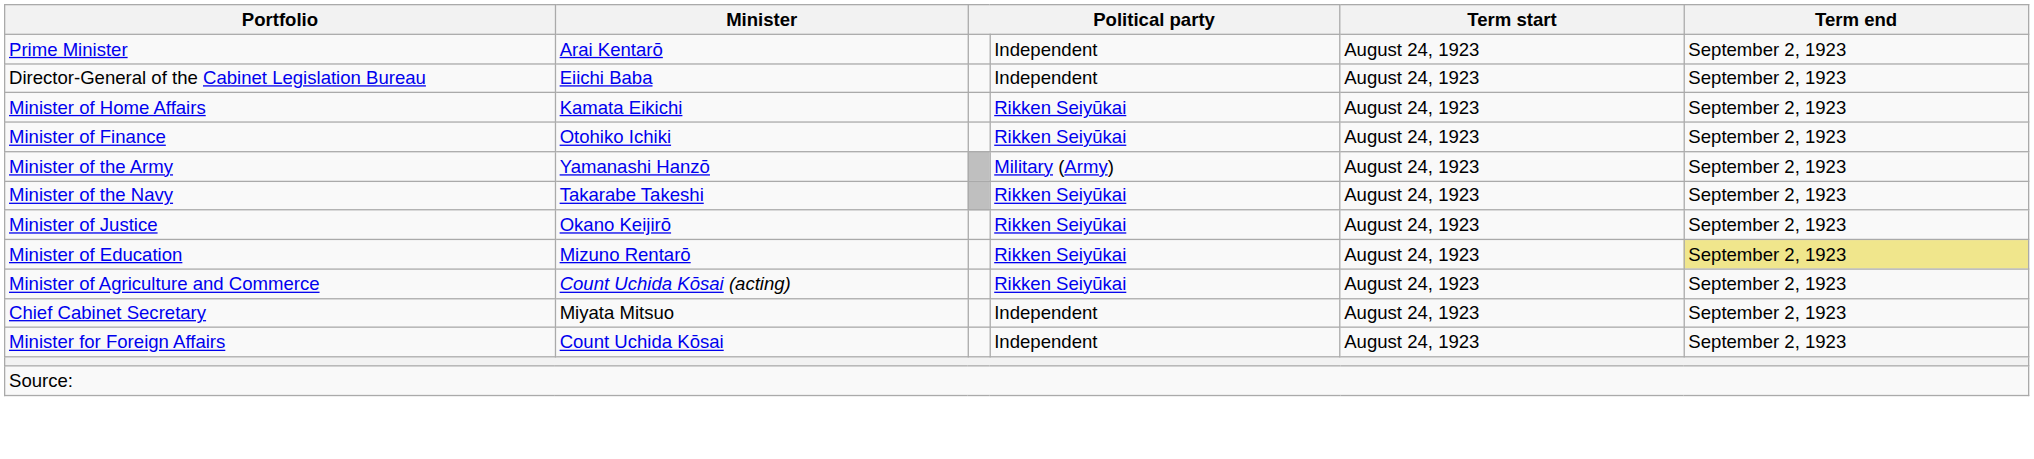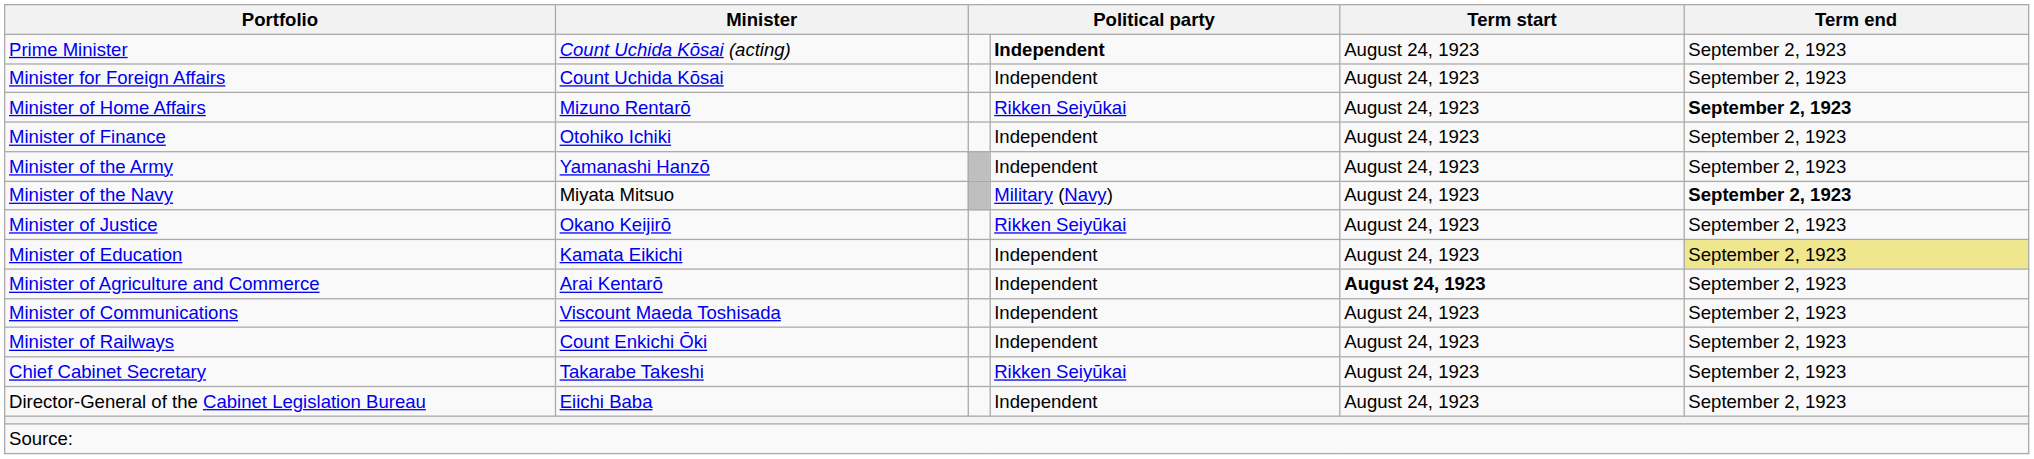(611, 49) Arai Kentarō -> (675, 49) Count Uchida Kōsai (acting)
(1046, 49) normal -> (1049, 49) bold
rows swapped: (117, 343) <-> (217, 78)
(621, 108) Kamata Eikichi -> (625, 108) Mizuno Rentarō
(1767, 108) normal -> (1770, 108) bold
(1060, 137) Rikken Seiyūkai -> (1046, 137) Independent
(1054, 166) Military (Army) -> (1046, 166) Independent
(632, 196) Takarabe Takeshi -> (617, 196) Miyata Mitsuo
(1060, 196) Rikken Seiyūkai -> (1054, 196) Military (Navy)
(1767, 196) normal -> (1770, 196) bold
(625, 254) Mizuno Rentarō -> (621, 254) Kamata Eikichi
(1060, 254) Rikken Seiyūkai -> (1046, 254) Independent
(675, 284) Count Uchida Kōsai (acting) -> (611, 284) Arai Kentarō
(1060, 284) Rikken Seiyūkai -> (1046, 284) Independent
(1412, 284) normal -> (1415, 284) bold
+ row: (124, 313)
+ row: (92, 343)
(617, 313) Miyata Mitsuo -> (632, 372) Takarabe Takeshi
(1046, 313) Independent -> (1060, 372) Rikken Seiyūkai
